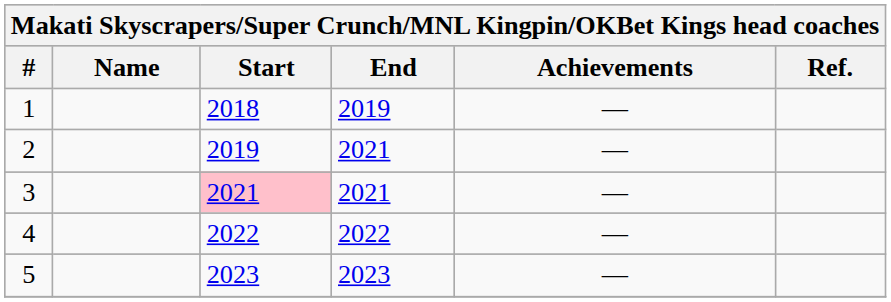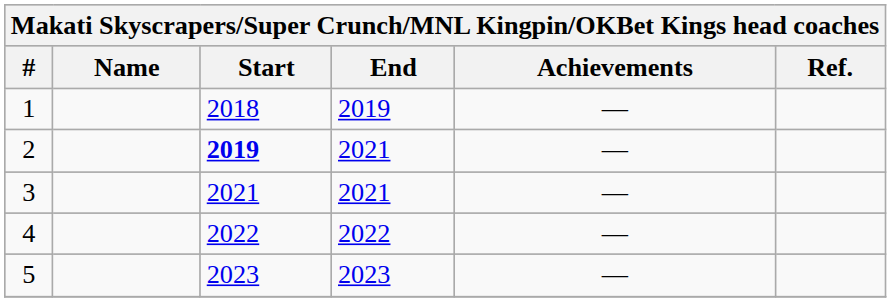(233, 150) normal -> (233, 150) bold
(233, 191) pink background -> (233, 191) no background
